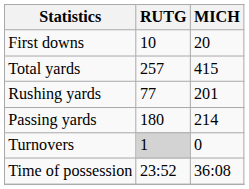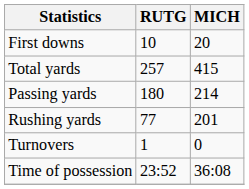rows swapped: (55, 94) <-> (52, 119)
(144, 145) lightgrey background -> (144, 145) no background
